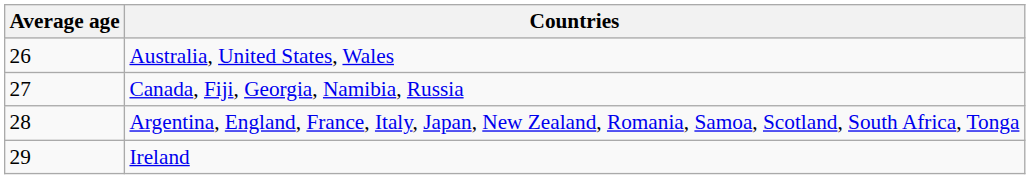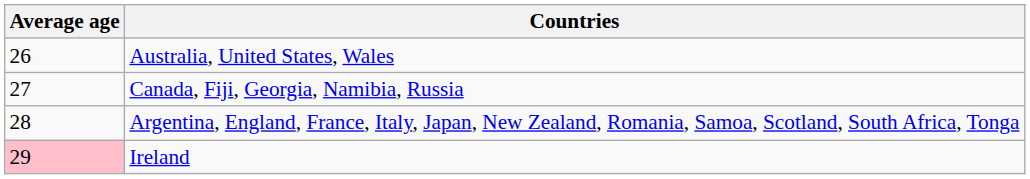(20, 156) no background -> (20, 156) pink background
